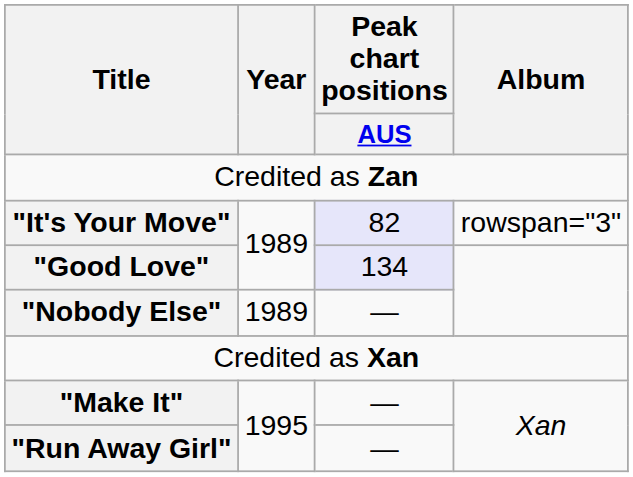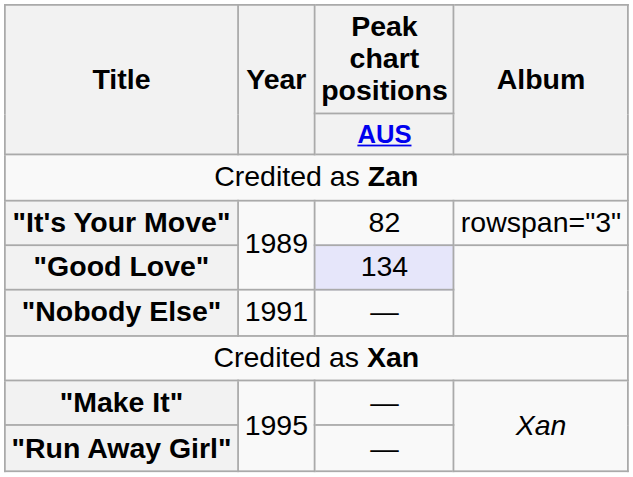(384, 221) lavender background -> (384, 221) no background
(276, 312) 1989 -> (276, 312) 1991
